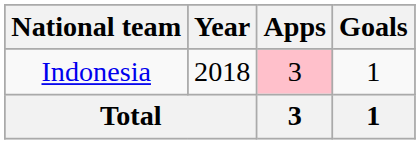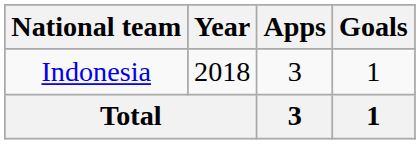(295, 71) pink background -> (295, 71) no background
